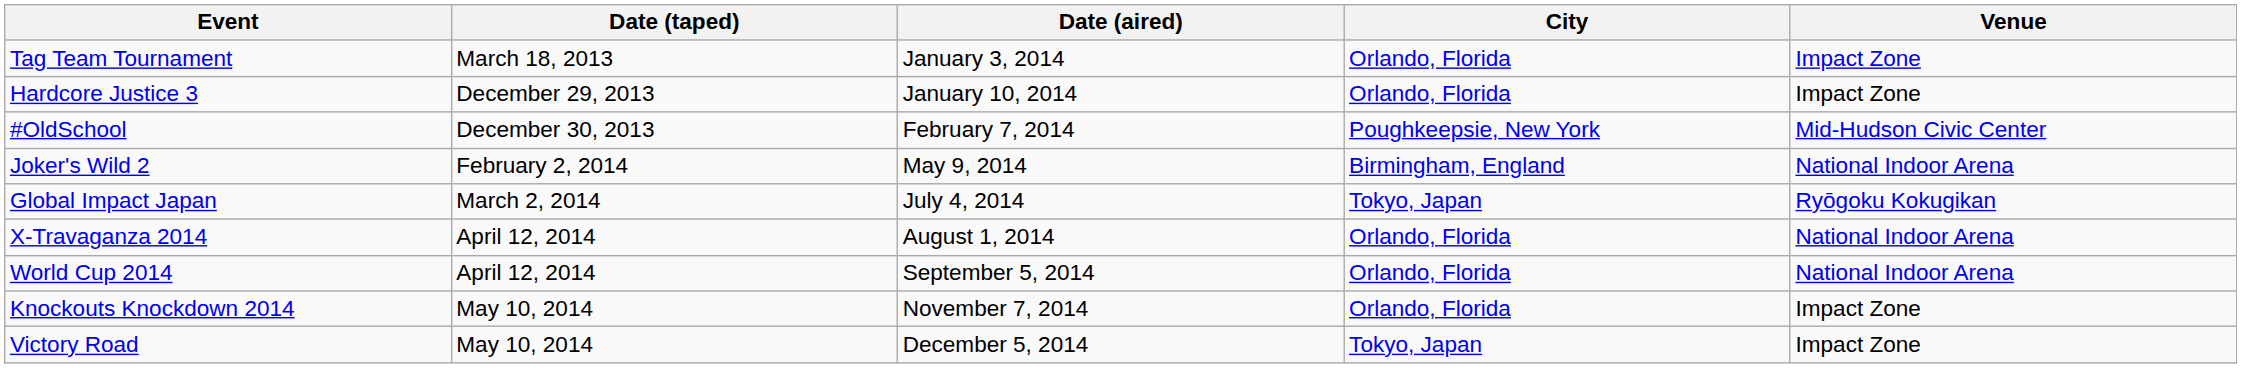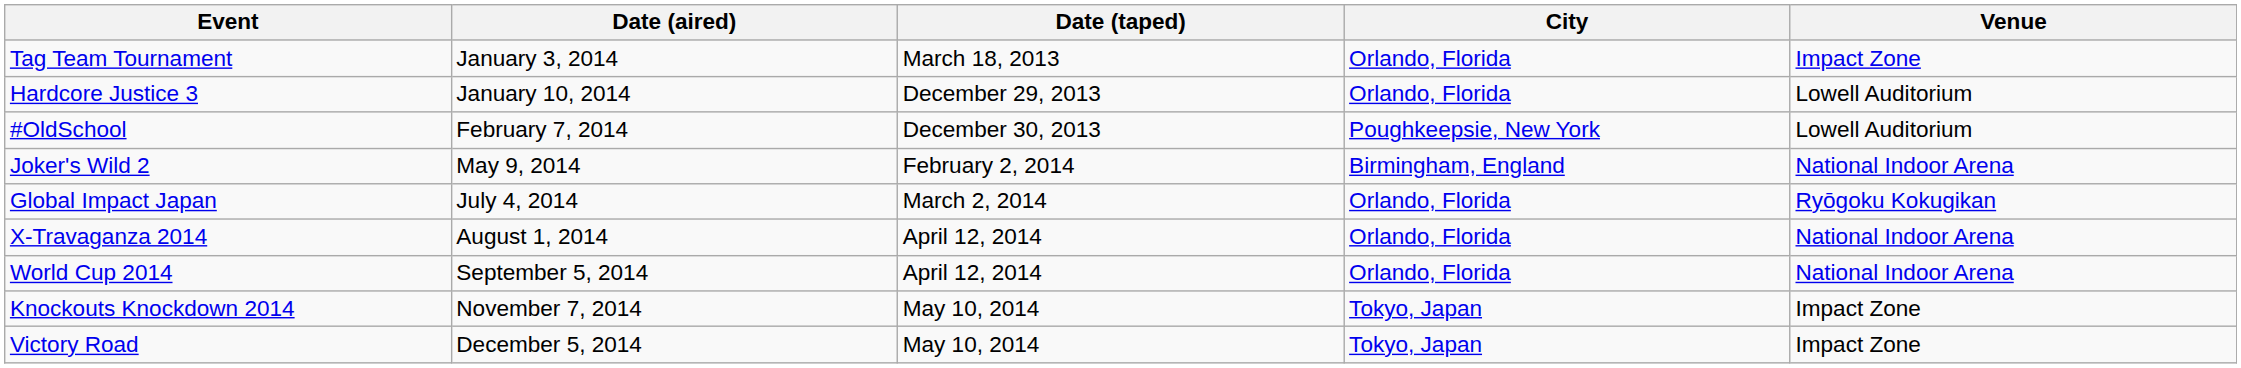columns swapped: (674, 22) <-> (1121, 22)
(1858, 93) Impact Zone -> (1884, 93) Lowell Auditorium
(1921, 129) Mid-Hudson Civic Center -> (1884, 129) Lowell Auditorium
(1416, 201) Tokyo, Japan -> (1430, 201) Orlando, Florida
(1430, 308) Orlando, Florida -> (1416, 308) Tokyo, Japan
